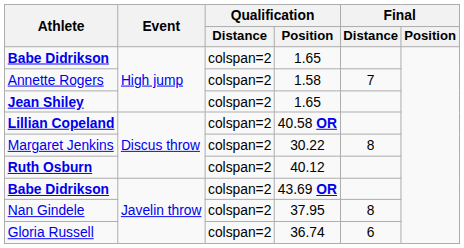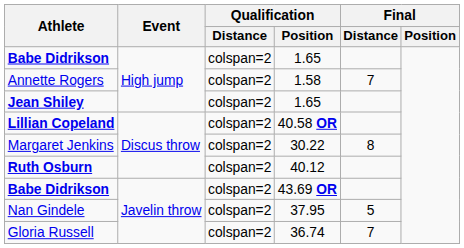(371, 211) 8 -> (371, 211) 5
(371, 233) 6 -> (371, 233) 7
